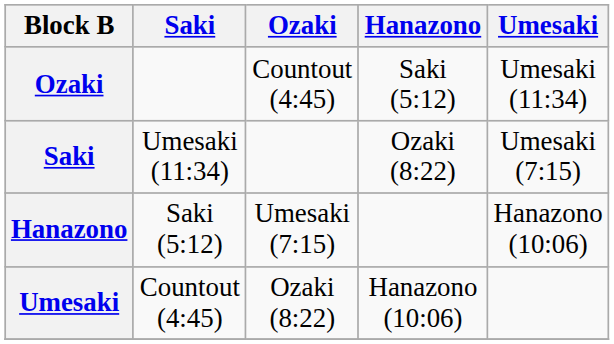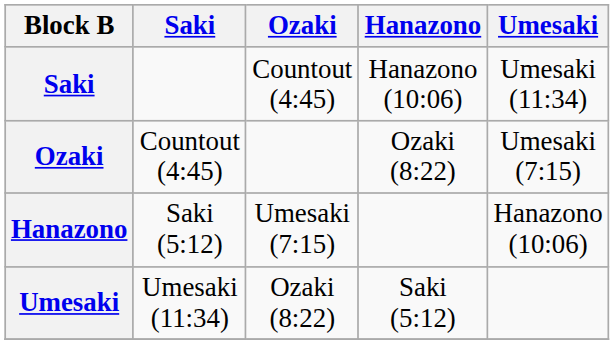(69, 83) Ozaki -> (69, 83) Saki
(423, 83) Saki (5:12) -> (423, 83) Hanazono (10:06)
(69, 156) Saki -> (69, 156) Ozaki
(190, 156) Umesaki (11:34) -> (190, 156) Countout (4:45)
(190, 302) Countout (4:45) -> (190, 302) Umesaki (11:34)
(423, 302) Hanazono (10:06) -> (423, 302) Saki (5:12)
